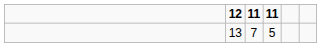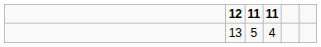(254, 33) 7 -> (254, 33) 5
(272, 33) 5 -> (272, 33) 4
